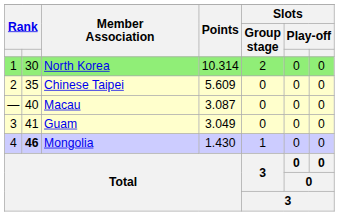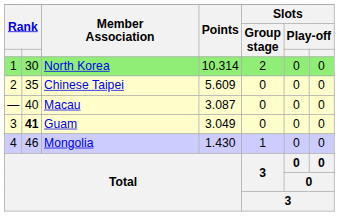(32, 124) normal -> (32, 124) bold
(32, 143) bold -> (32, 143) normal
